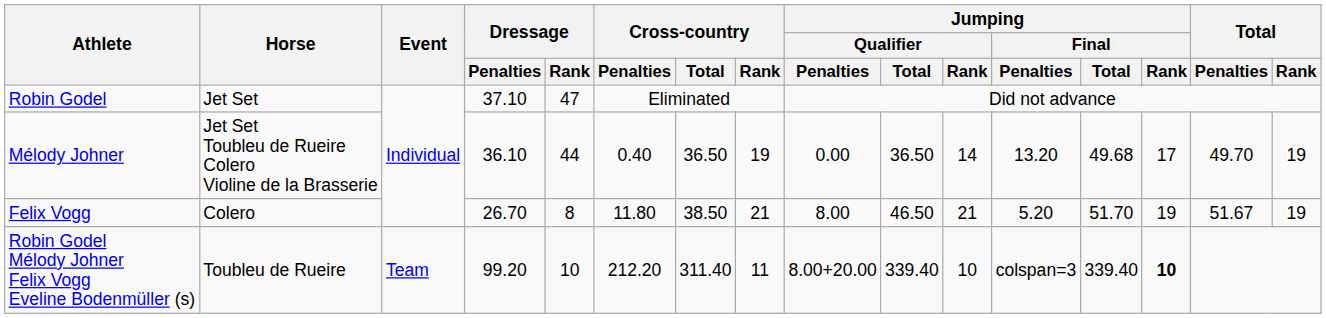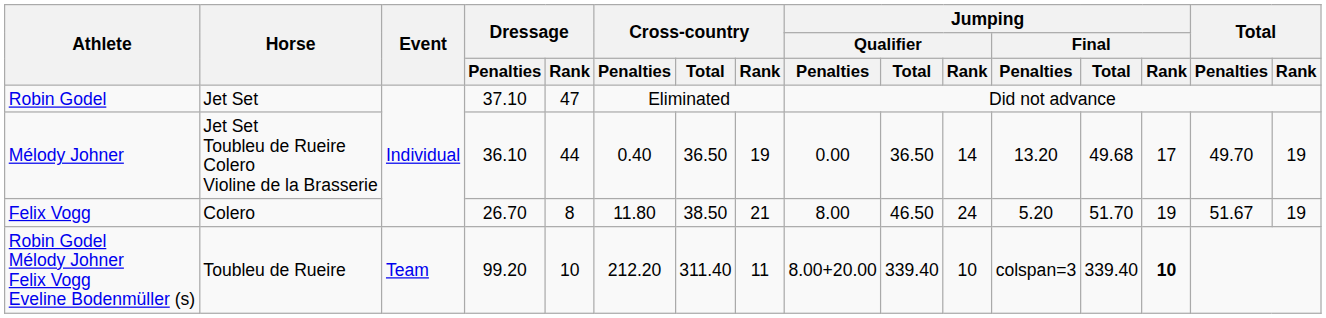(967, 213) 21 -> (967, 213) 24
